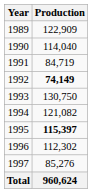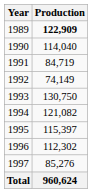(60, 29) normal -> (60, 29) bold
(60, 79) bold -> (60, 79) normal
(60, 130) bold -> (60, 130) normal
